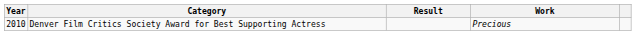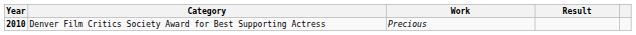columns swapped: (545, 11) <-> (428, 11)
(16, 24) normal -> (16, 24) bold
